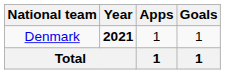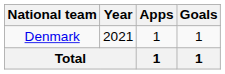(118, 36) bold -> (118, 36) normal
